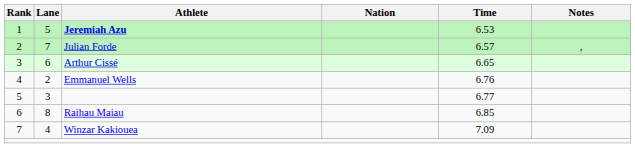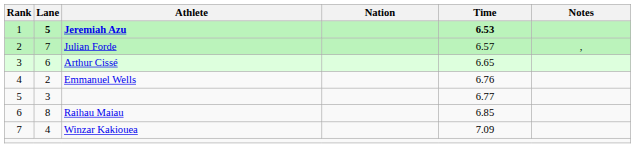(48, 29) normal -> (48, 29) bold
(485, 29) normal -> (485, 29) bold
